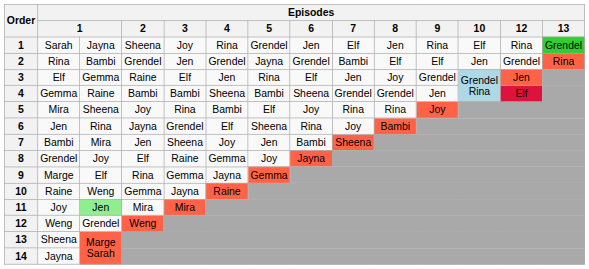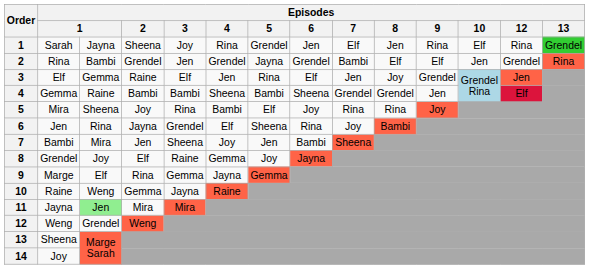(59, 207) Joy -> (59, 207) Jayna
(59, 256) Jayna -> (59, 256) Joy
